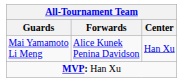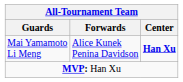(159, 48) normal -> (159, 48) bold
